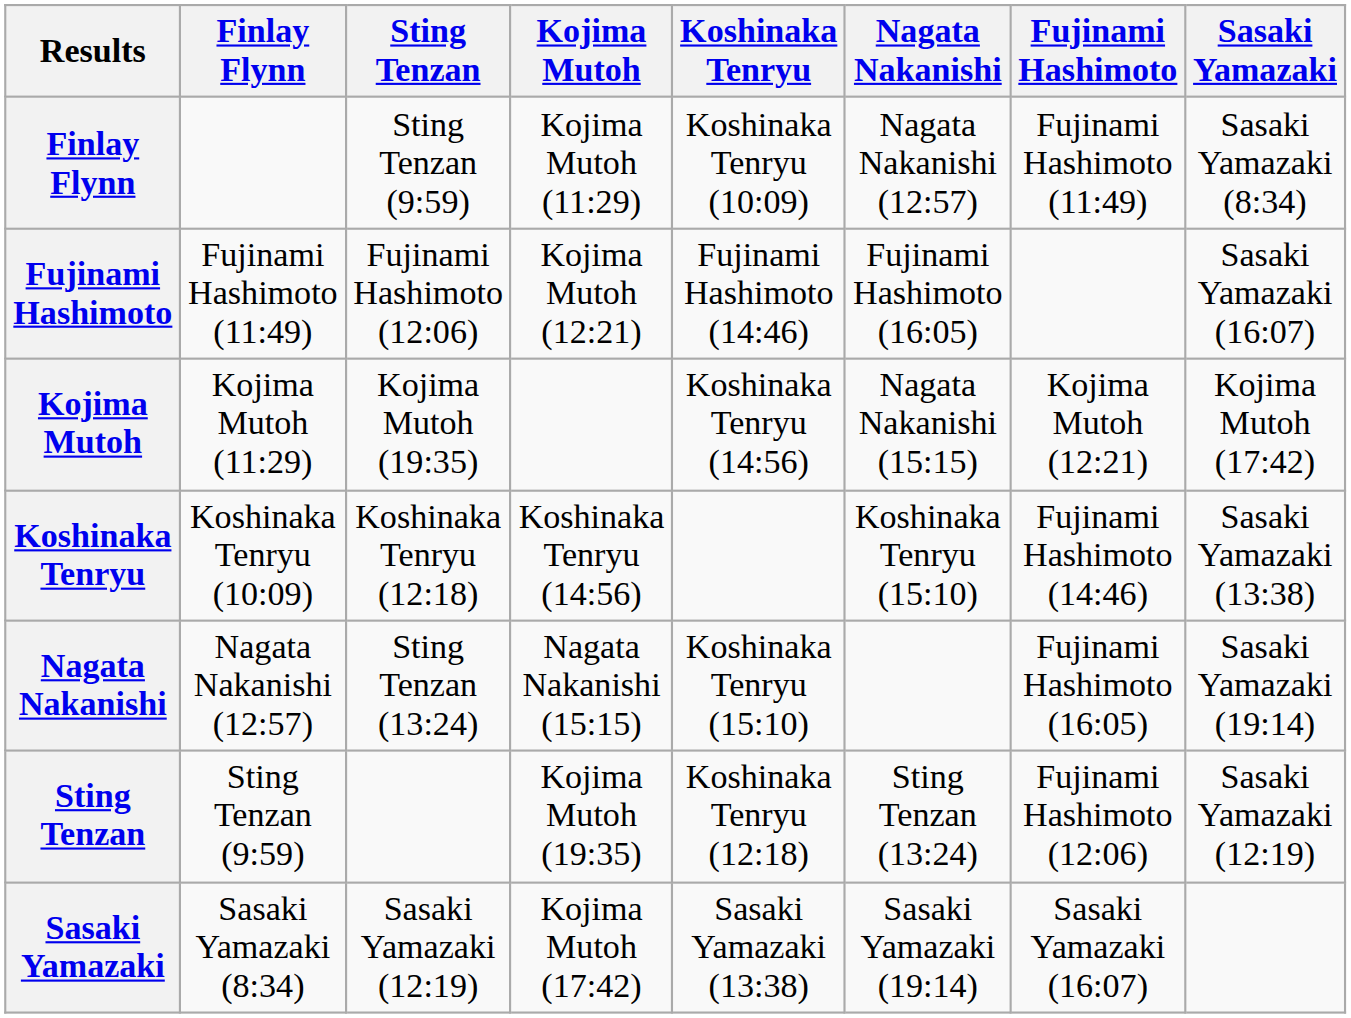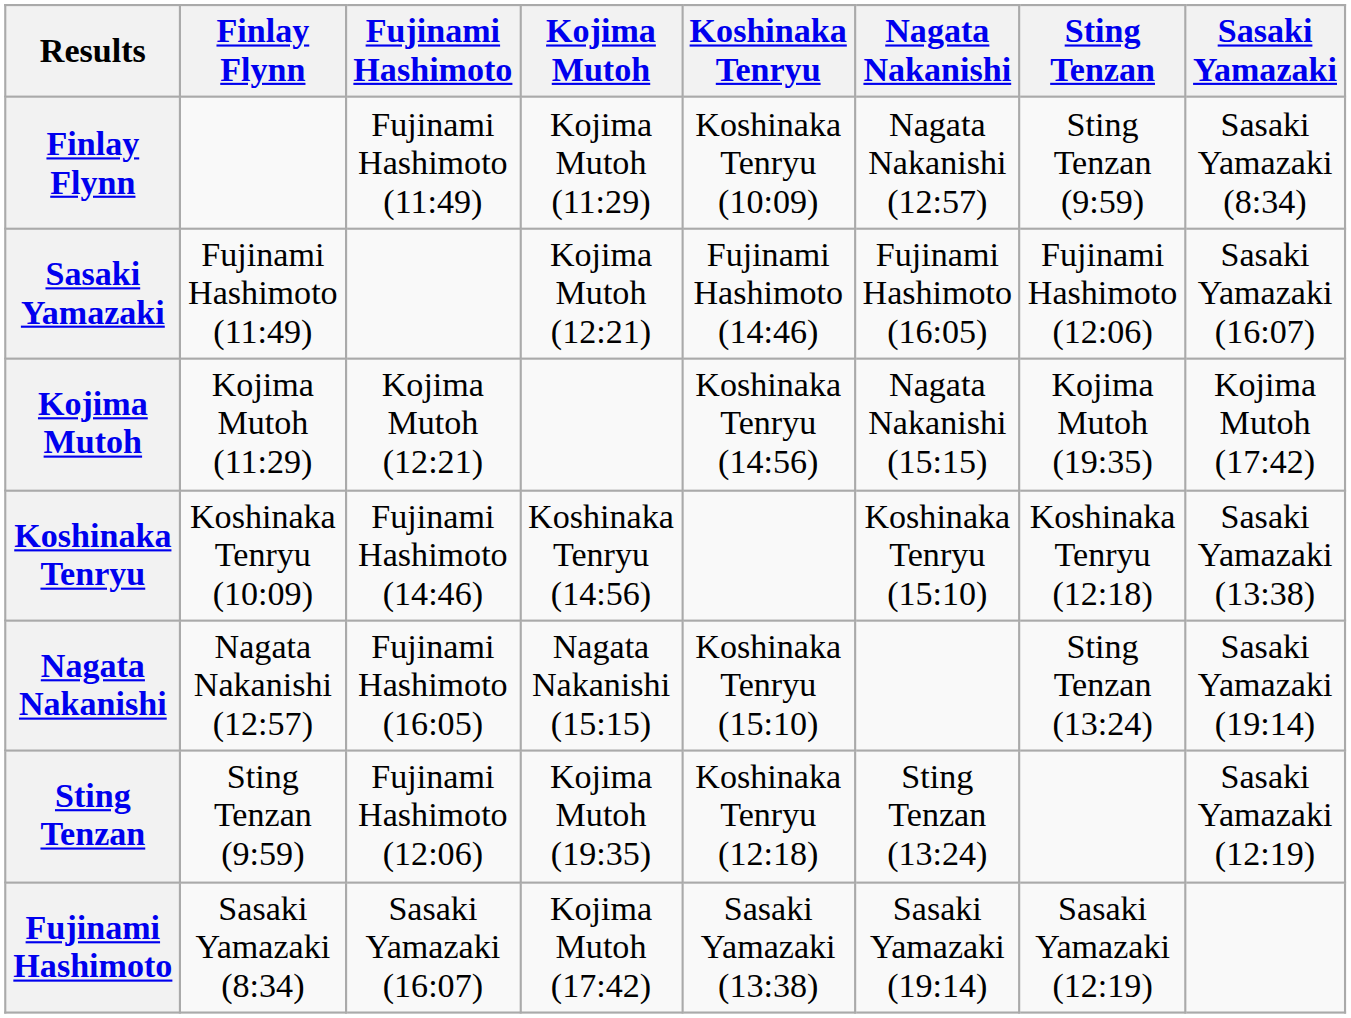columns swapped: (1098, 50) <-> (428, 50)
(93, 292) Fujinami Hashimoto -> (93, 292) Sasaki Yamazaki
(93, 946) Sasaki Yamazaki -> (93, 946) Fujinami Hashimoto
